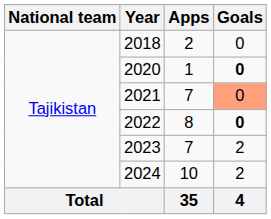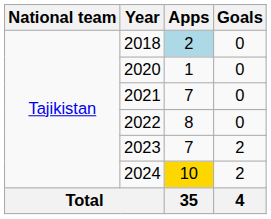(189, 43) no background -> (189, 43) lightblue background
(240, 69) bold -> (240, 69) normal
(240, 95) lightsalmon background -> (240, 95) no background
(240, 122) bold -> (240, 122) normal
(189, 174) no background -> (189, 174) gold background
